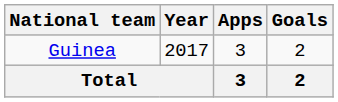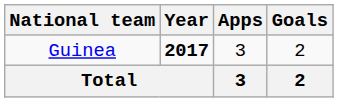(187, 50) normal -> (187, 50) bold
